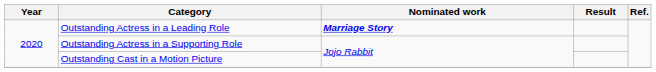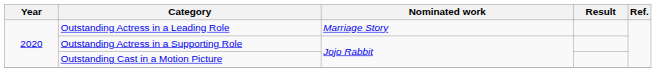(358, 28) bold -> (356, 28) normal
